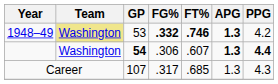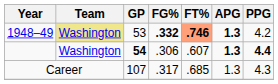(198, 33) no background -> (198, 33) lightsalmon background
